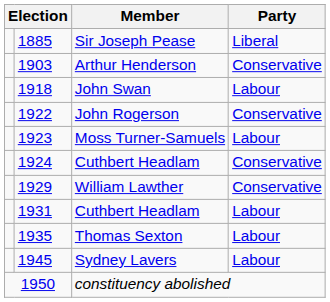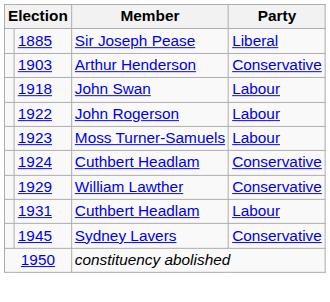(277, 114) Conservative -> (256, 114) Labour
- row: (35, 235)
(256, 260) Labour -> (277, 235) Conservative
